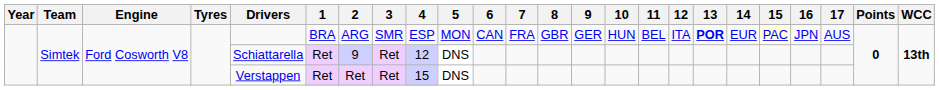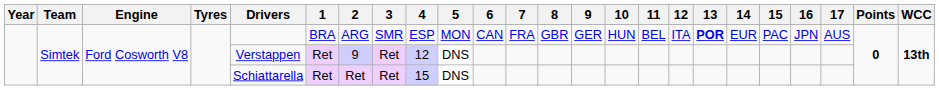(775, 35) lightyellow background -> (775, 35) no background
(268, 55) Schiattarella -> (268, 55) Verstappen
(268, 75) Verstappen -> (268, 75) Schiattarella
